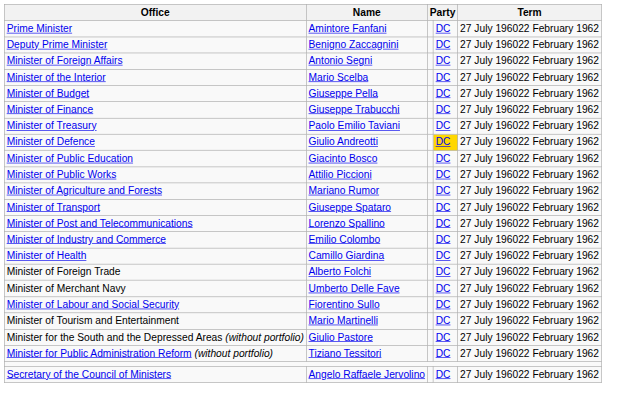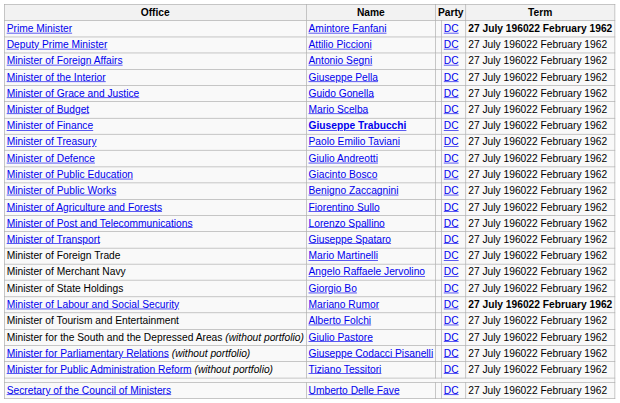(530, 28) normal -> (540, 28) bold
(353, 45) Benigno Zaccagnini -> (340, 45) Attilio Piccioni
(338, 77) Mario Scelba -> (343, 77) Giuseppe Pella
+ row: (73, 93)
(343, 93) Giuseppe Pella -> (338, 110) Mario Scelba
(354, 110) normal -> (357, 126) bold
(443, 142) gold background -> (451, 158) no background
(340, 175) Attilio Piccioni -> (353, 191) Benigno Zaccagnini
(344, 191) Mariano Rumor -> (344, 207) Fiorentino Sullo
rows swapped: (53, 207) <-> (100, 223)
- row: (86, 239)
- row: (47, 256)
(340, 272) Alberto Folchi -> (343, 256) Mario Martinelli
(354, 288) Umberto Delle Fave -> (367, 272) Angelo Raffaele Jervolino
+ row: (65, 288)
(344, 304) Fiorentino Sullo -> (344, 304) Mariano Rumor
(530, 304) normal -> (540, 304) bold
(343, 321) Mario Martinelli -> (340, 321) Alberto Folchi
+ row: (128, 353)
(367, 374) Angelo Raffaele Jervolino -> (354, 390) Umberto Delle Fave
